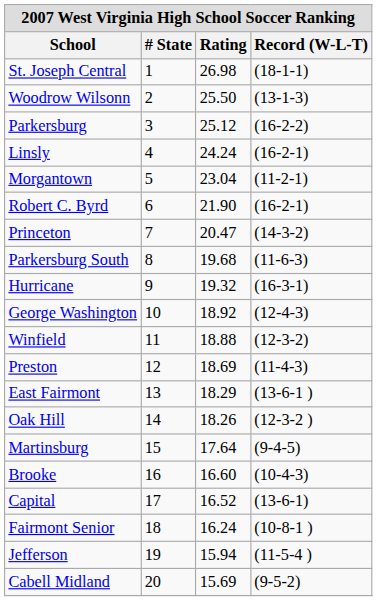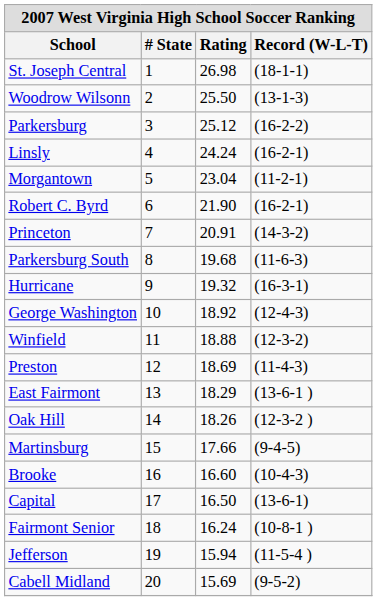(218, 233) 20.47 -> (218, 233) 20.91
(218, 447) 17.64 -> (218, 447) 17.66
(218, 501) 16.52 -> (218, 501) 16.50
